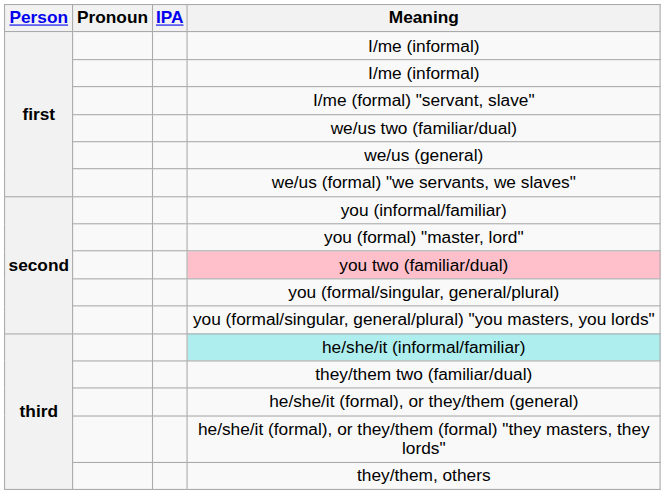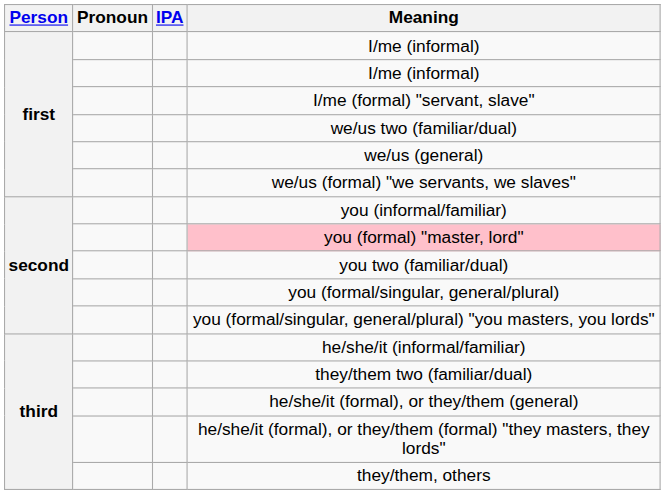(424, 237) no background -> (424, 237) pink background
(424, 264) pink background -> (424, 264) no background
(424, 347) paleturquoise background -> (424, 347) no background
